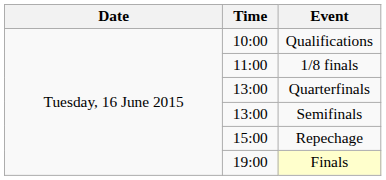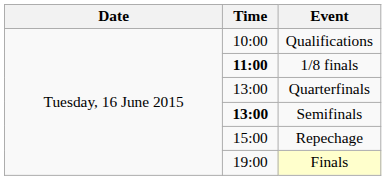(250, 65) normal -> (250, 65) bold
(250, 114) normal -> (250, 114) bold
